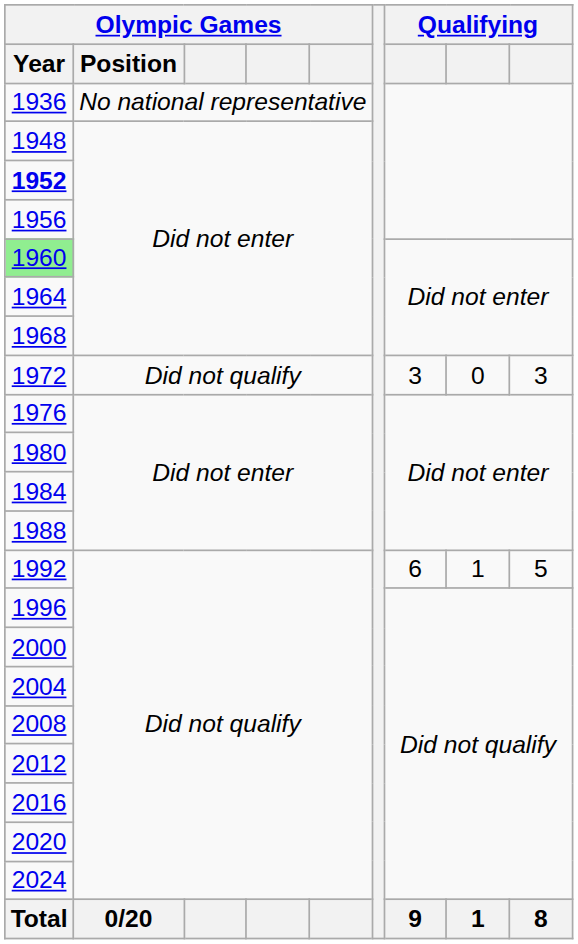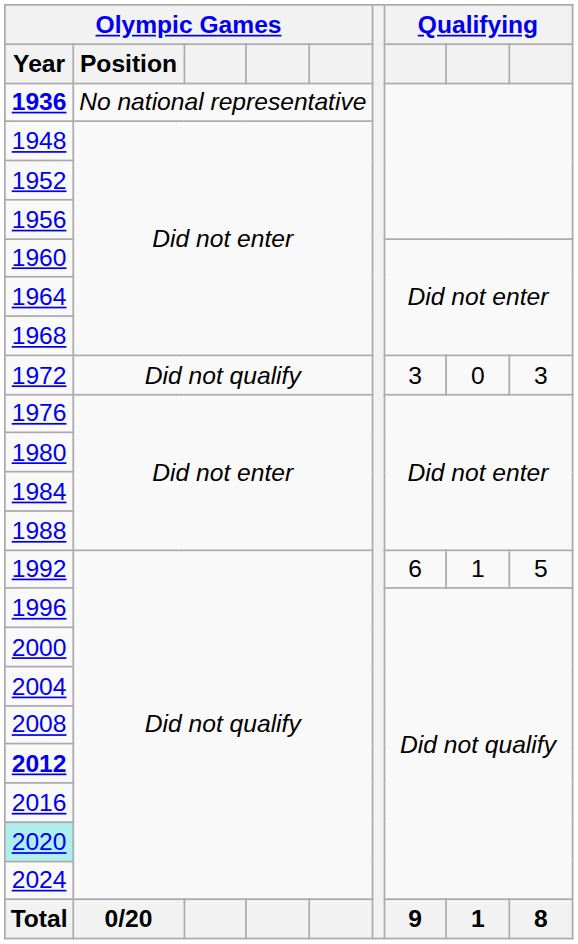(39, 103) normal -> (39, 103) bold
(39, 180) bold -> (39, 180) normal
(39, 258) lightgreen background -> (39, 258) no background
(39, 764) normal -> (39, 764) bold
(39, 842) no background -> (39, 842) paleturquoise background
